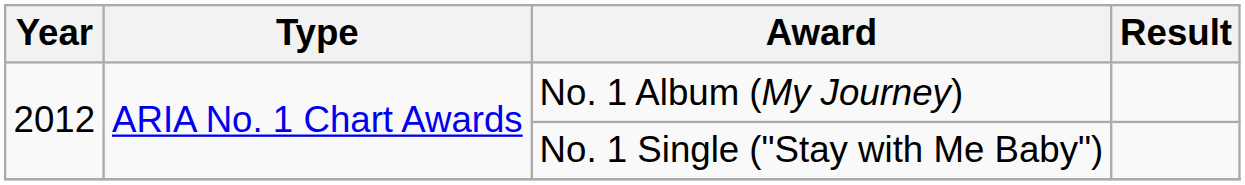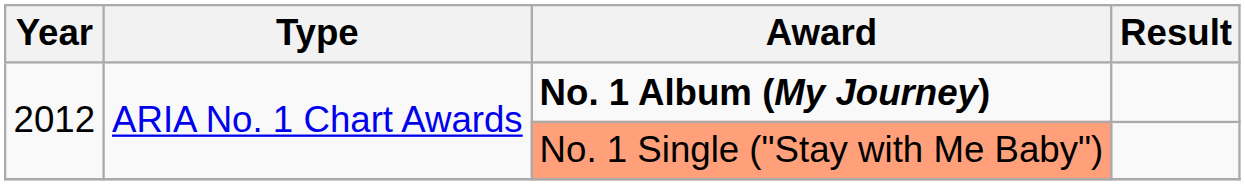(751, 91) normal -> (765, 91) bold
(821, 149) no background -> (821, 149) lightsalmon background
